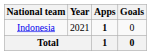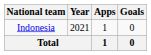(105, 27) bold -> (105, 27) normal
